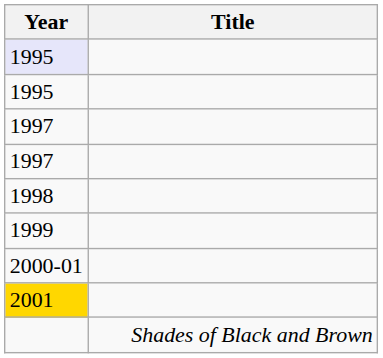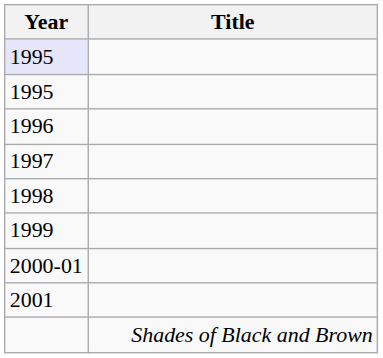(32, 126) 1997 -> (32, 126) 1996
(32, 299) gold background -> (32, 299) no background
